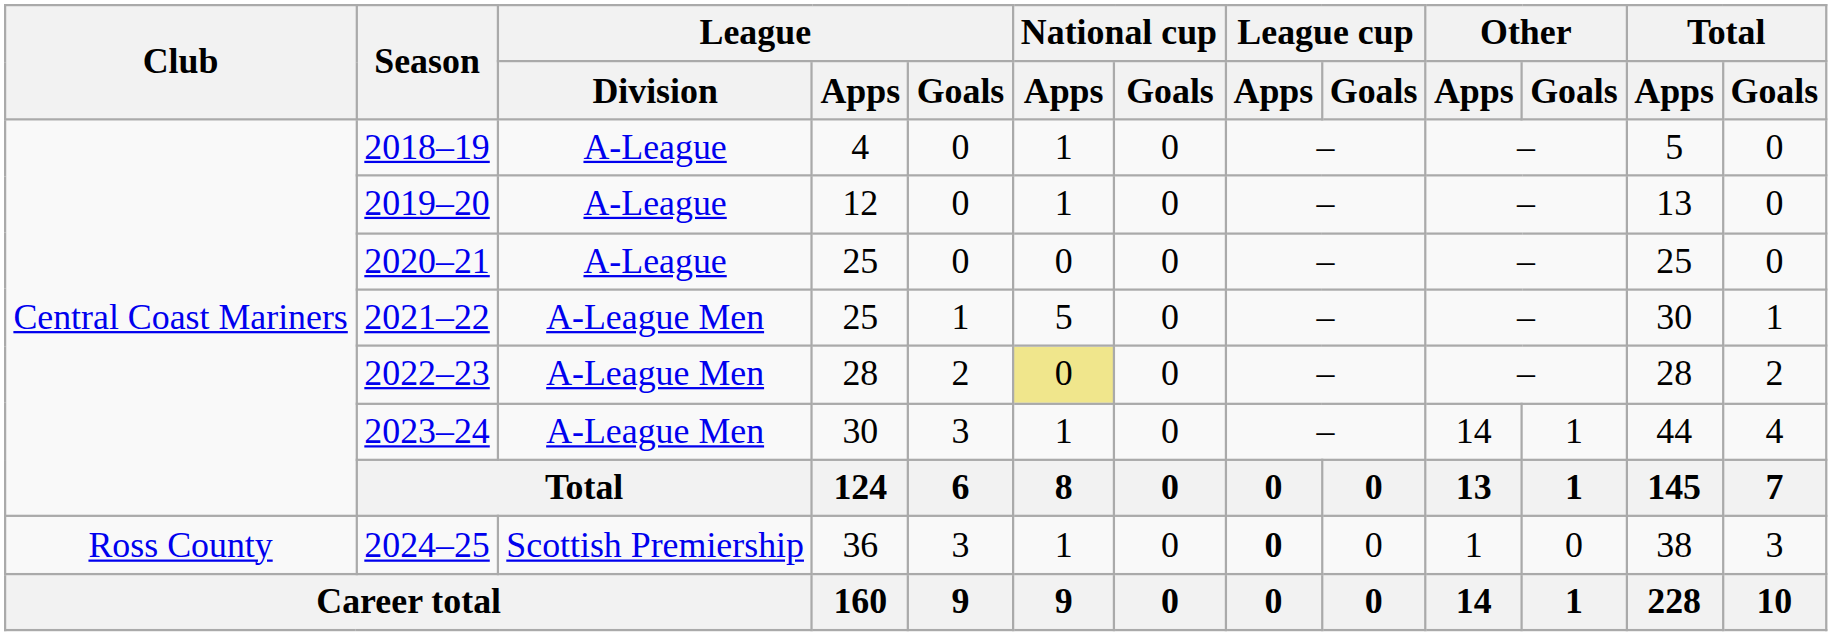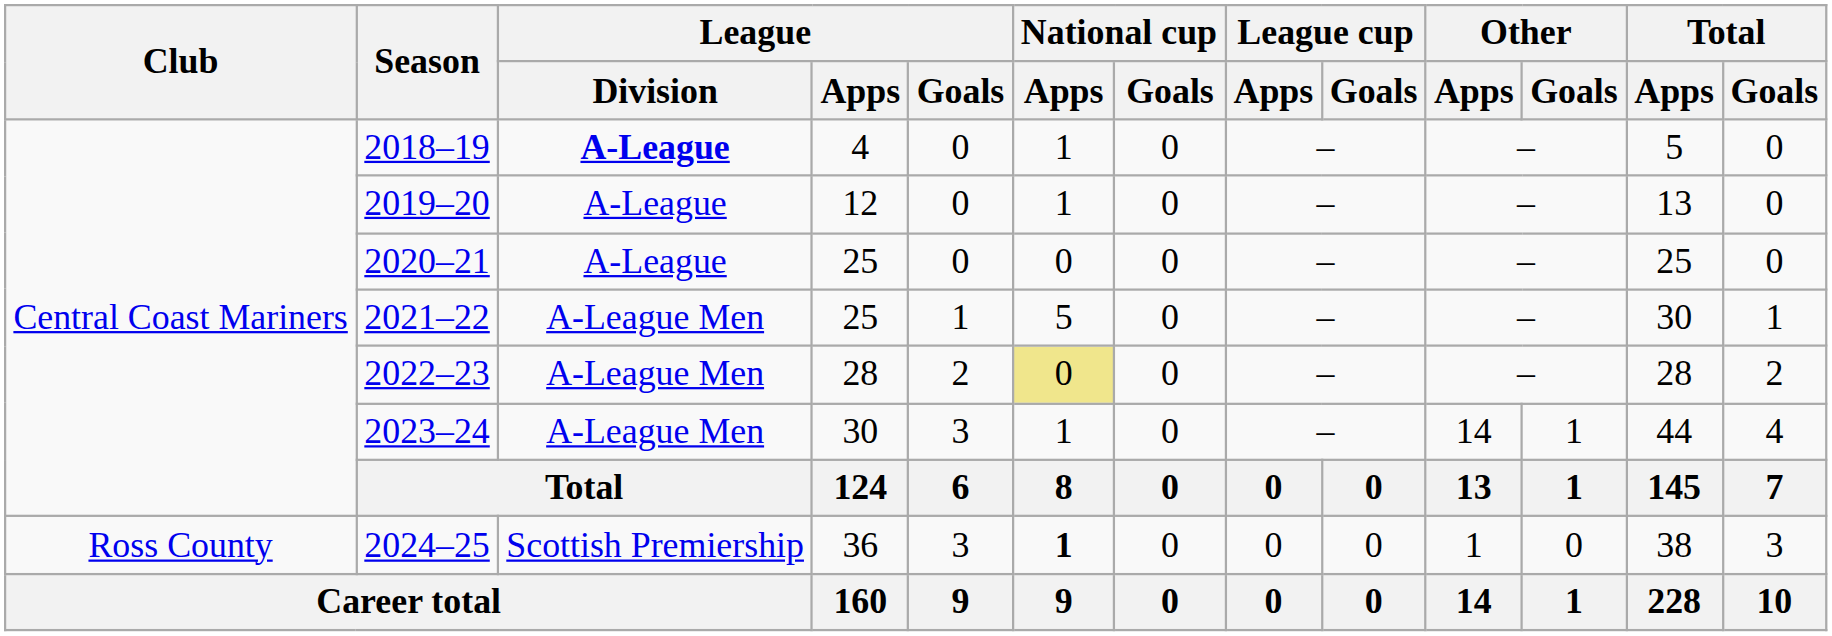(655, 146) normal -> (655, 146) bold
(1064, 544) normal -> (1064, 544) bold
(1273, 544) bold -> (1273, 544) normal
